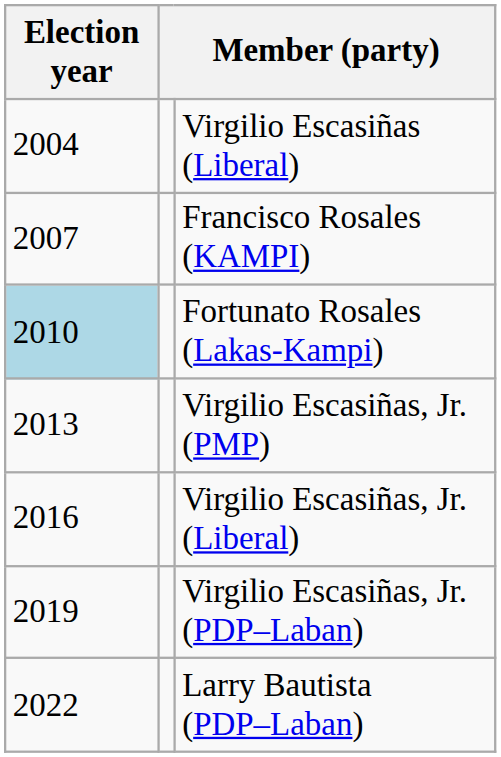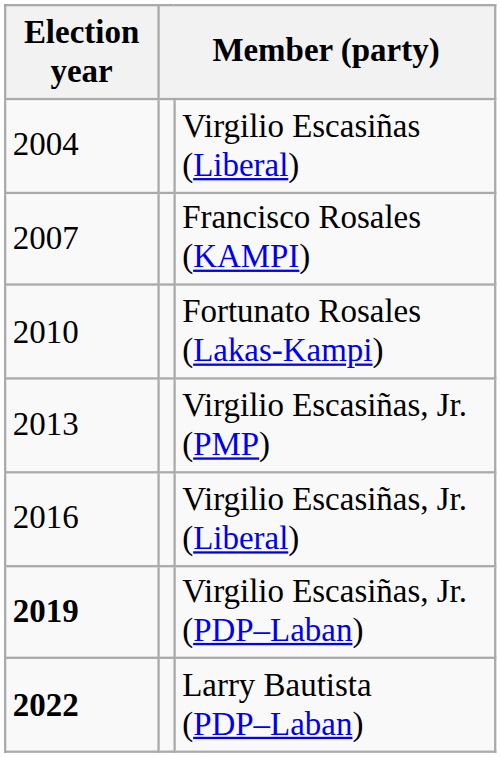(46, 331) lightblue background -> (46, 331) no background
(46, 611) normal -> (46, 611) bold
(46, 704) normal -> (46, 704) bold
